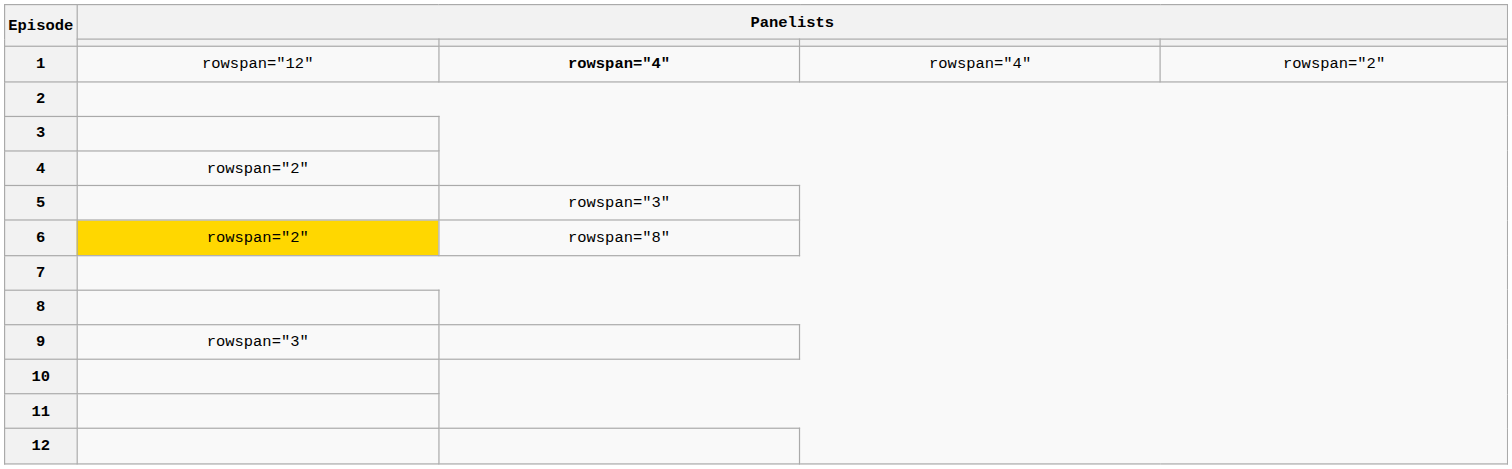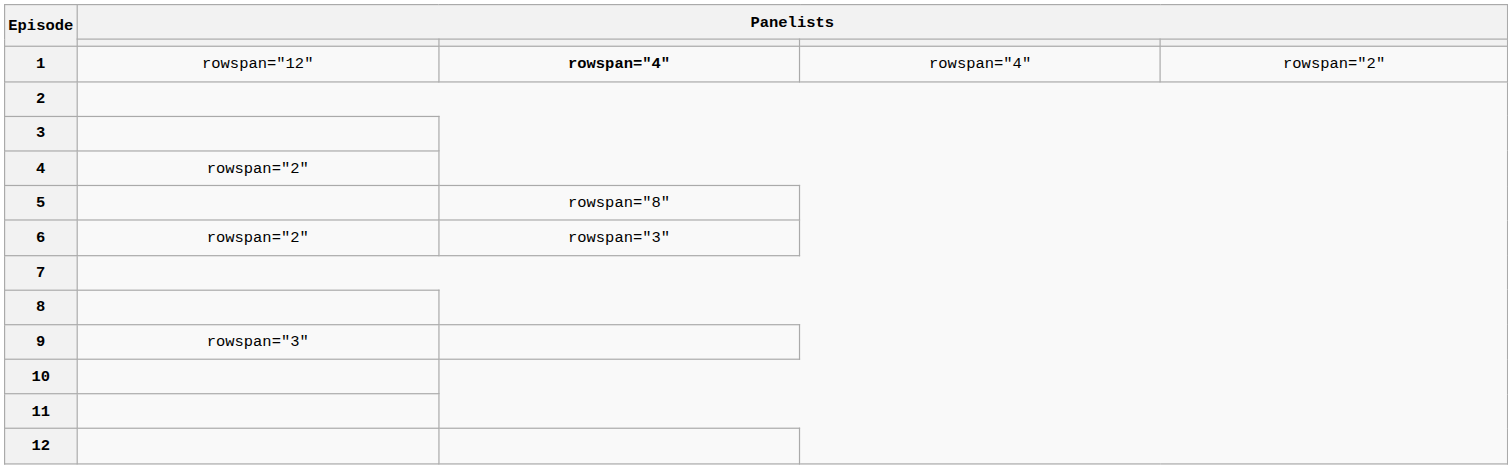(619, 203) rowspan="3" -> (619, 203) rowspan="8"
(258, 238) gold background -> (258, 238) no background
(619, 238) rowspan="8" -> (619, 238) rowspan="3"
